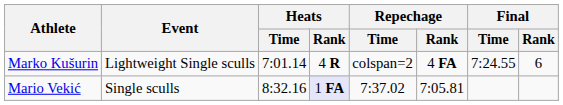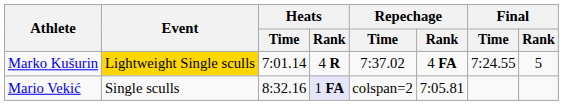(180, 64) no background -> (180, 64) gold background
(383, 64) colspan=2 -> (383, 64) 7:37.02
(538, 64) 6 -> (538, 64) 5
(383, 88) 7:37.02 -> (383, 88) colspan=2
